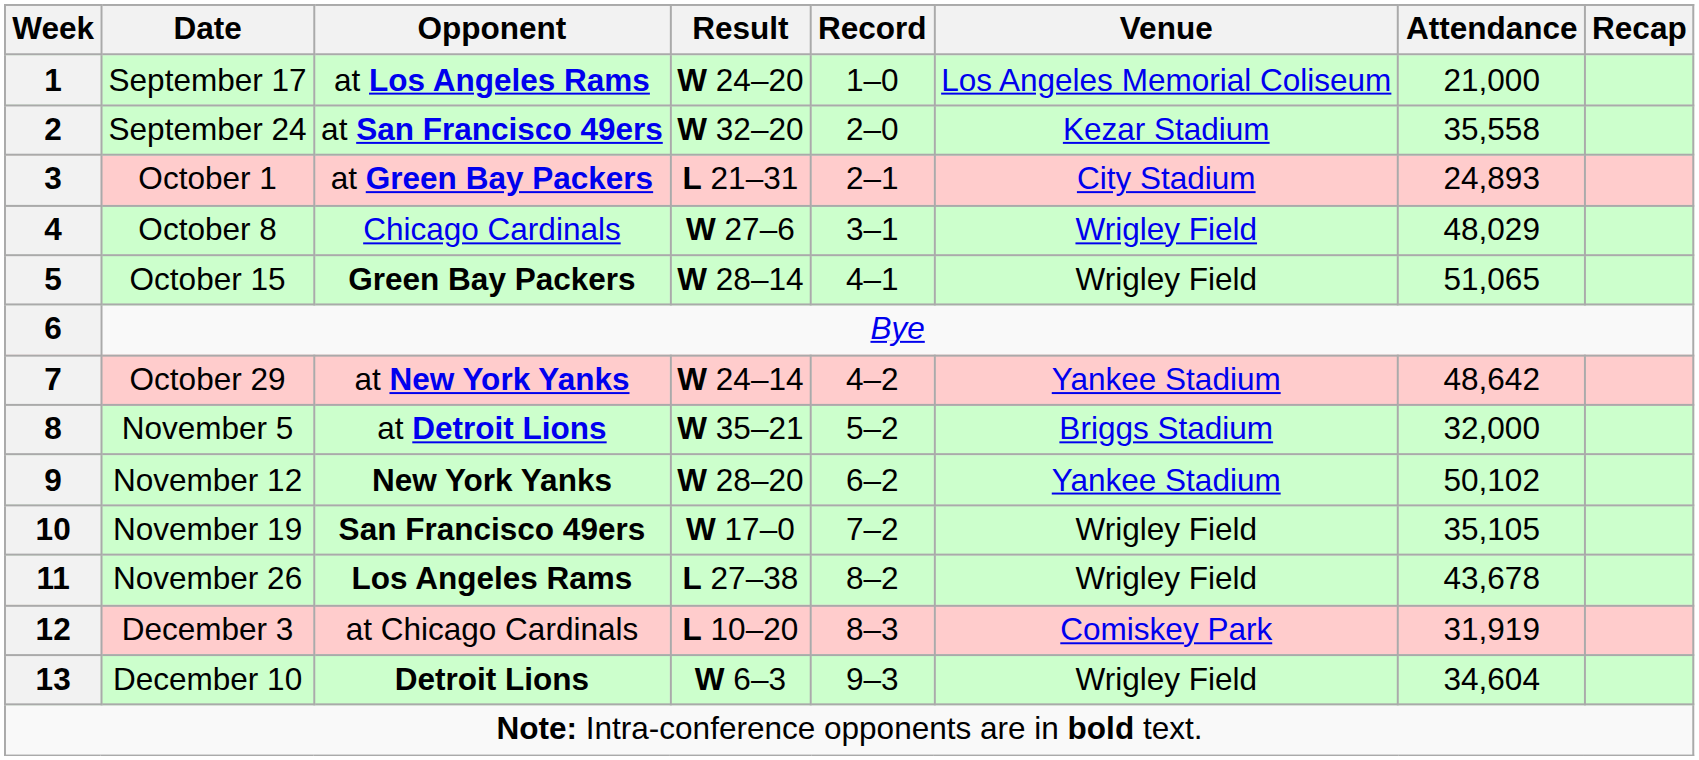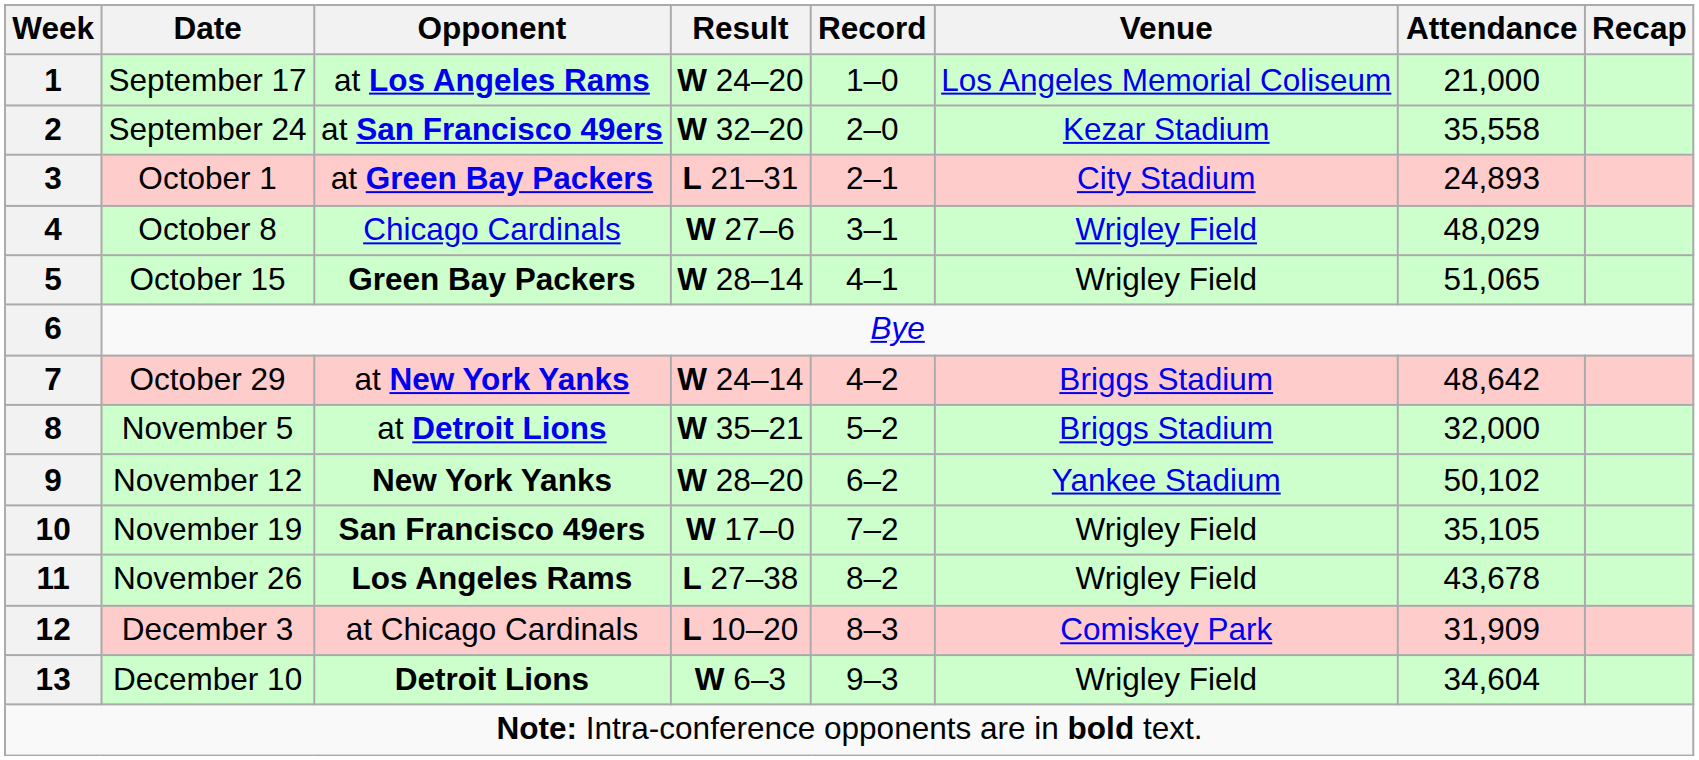(1166, 379) Yankee Stadium -> (1166, 379) Briggs Stadium
(1492, 629) 31,919 -> (1492, 629) 31,909
